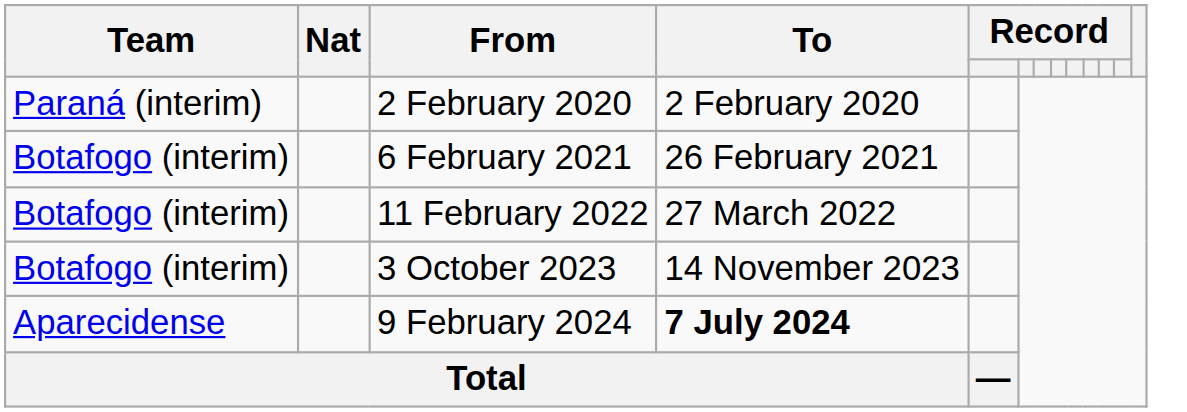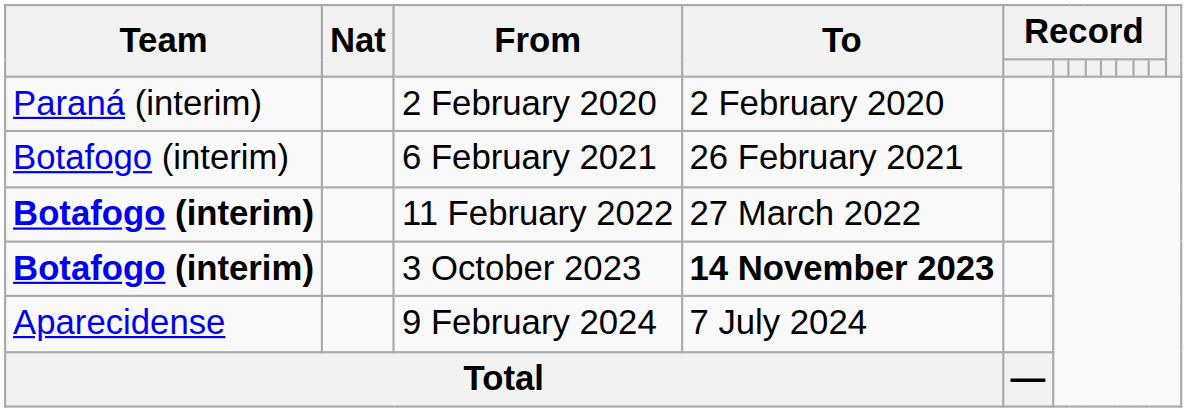(151, 213) normal -> (164, 213) bold
(151, 268) normal -> (164, 268) bold
(812, 268) normal -> (842, 268) bold
(757, 323) bold -> (778, 323) normal
